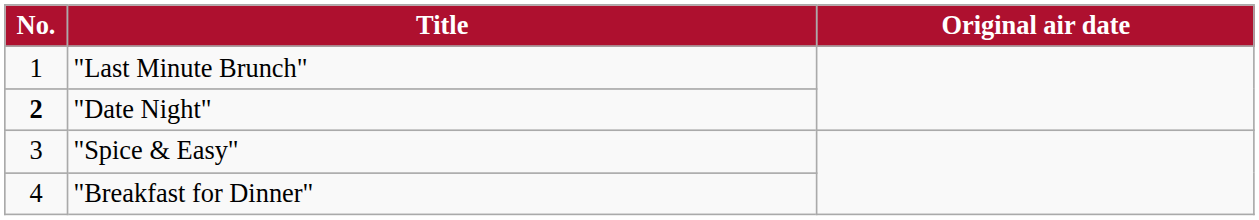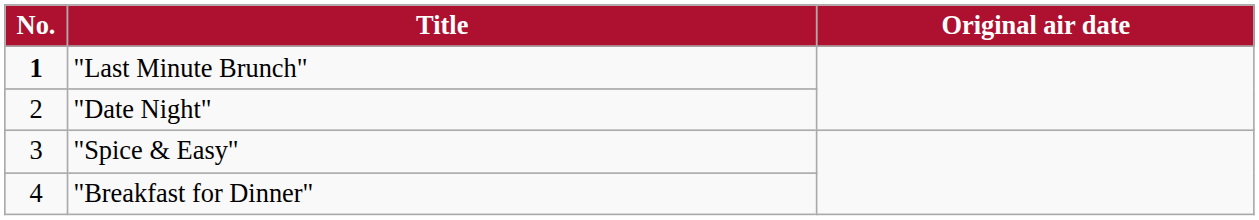(36, 67) normal -> (36, 67) bold
(36, 109) bold -> (36, 109) normal
